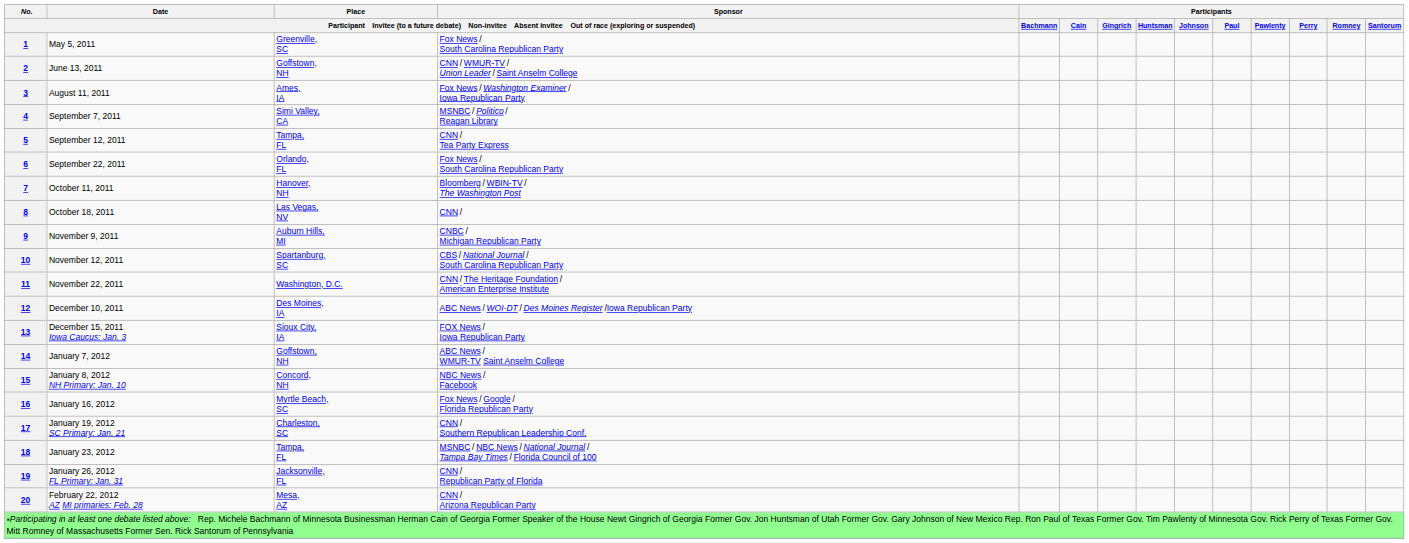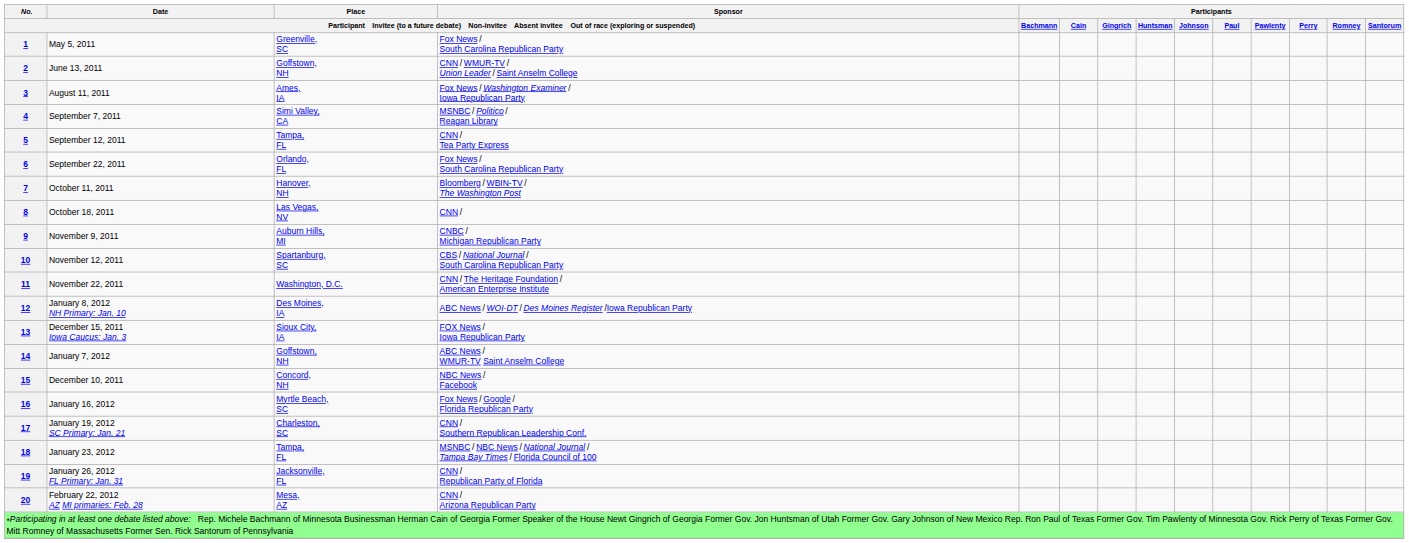(86, 308) December 10, 2011 -> (161, 308) January 8, 2012 NH Primary: Jan. 10
(161, 380) January 8, 2012 NH Primary: Jan. 10 -> (86, 380) December 10, 2011
